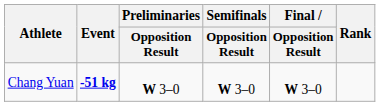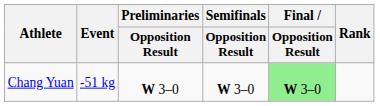(98, 82) bold -> (97, 82) normal
(303, 90) no background -> (302, 90) lightgreen background
